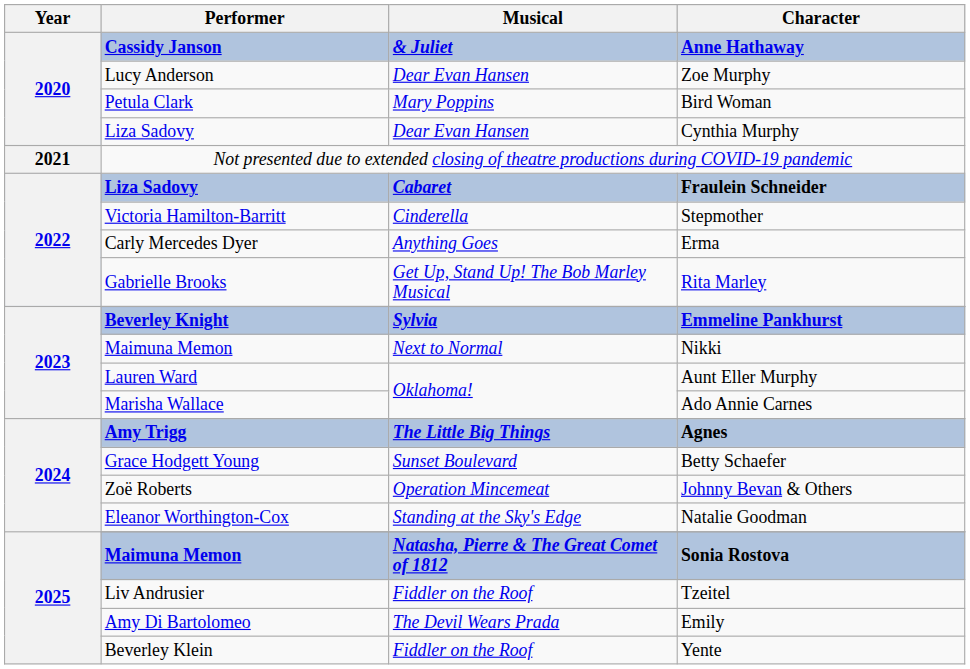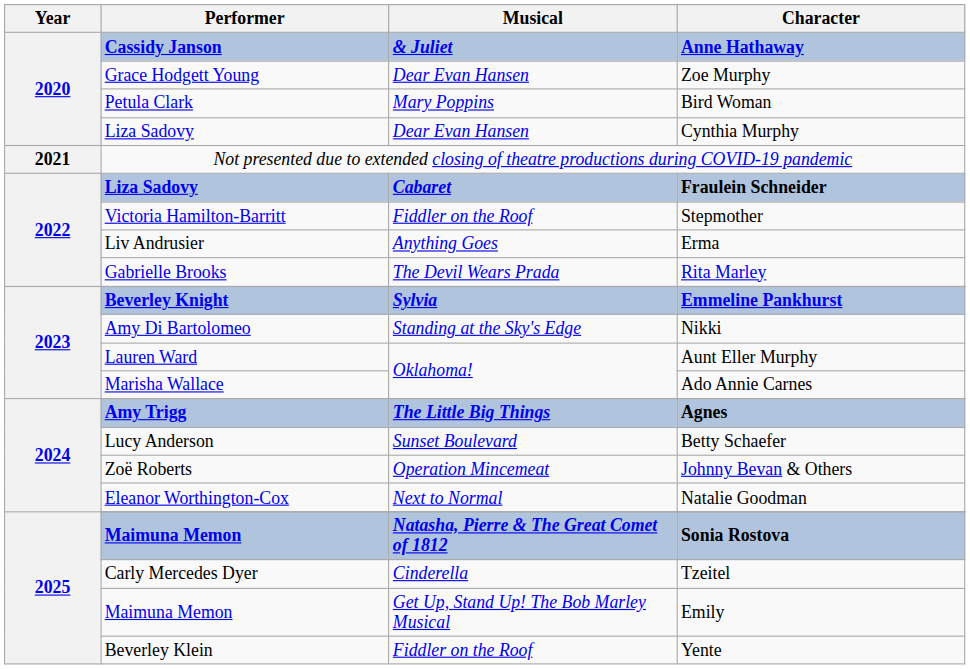(159, 74) Lucy Anderson -> (182, 74) Grace Hodgett Young
(431, 215) Cinderella -> (463, 215) Fiddler on the Roof
(181, 243) Carly Mercedes Dyer -> (154, 243) Liv Andrusier
(519, 282) Get Up, Stand Up! The Bob Marley Musical -> (476, 272) The Devil Wears Prada
(169, 348) Maimuna Memon -> (178, 328) Amy Di Bartolomeo
(448, 348) Next to Normal -> (487, 328) Standing at the Sky's Edge
(182, 461) Grace Hodgett Young -> (159, 441) Lucy Anderson
(487, 517) Standing at the Sky's Edge -> (448, 497) Next to Normal
(154, 593) Liv Andrusier -> (181, 573) Carly Mercedes Dyer
(463, 593) Fiddler on the Roof -> (431, 573) Cinderella
(178, 621) Amy Di Bartolomeo -> (169, 611) Maimuna Memon
(476, 621) The Devil Wears Prada -> (519, 611) Get Up, Stand Up! The Bob Marley Musical
